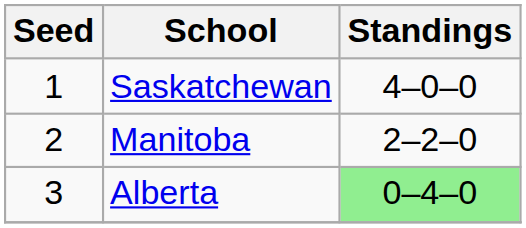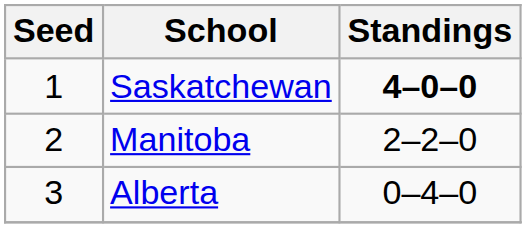(430, 85) normal -> (430, 85) bold
(430, 193) lightgreen background -> (430, 193) no background
